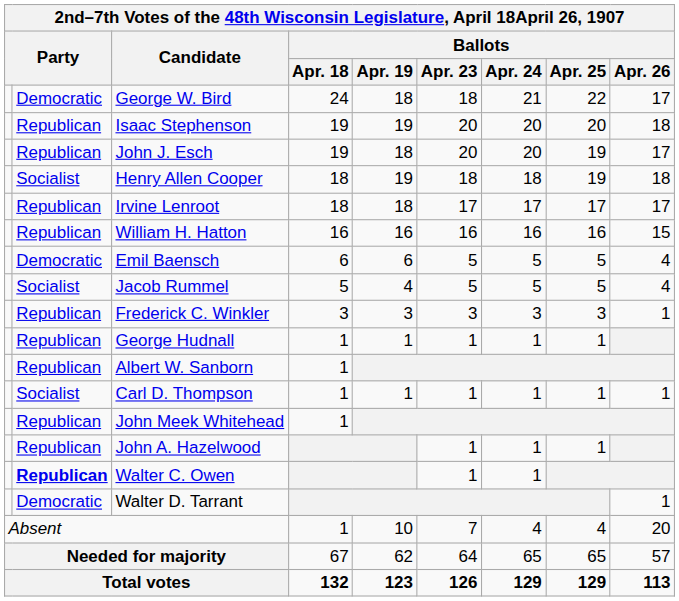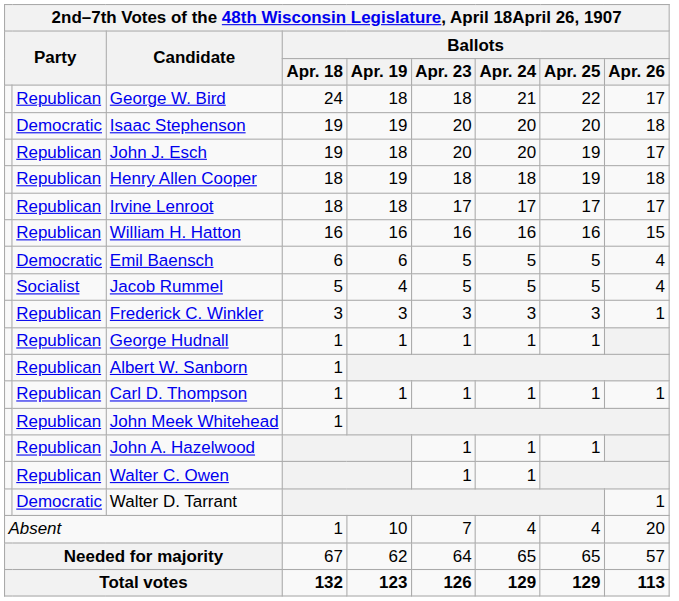(59, 98) Democratic -> (59, 98) Republican
(59, 125) Republican -> (59, 125) Democratic
(48, 179) Socialist -> (59, 179) Republican
(48, 394) Socialist -> (59, 394) Republican
(62, 475) bold -> (59, 475) normal
